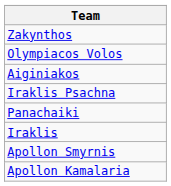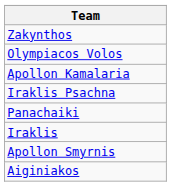(43, 74) Aiginiakos -> (69, 74) Apollon Kamalaria
(69, 171) Apollon Kamalaria -> (43, 171) Aiginiakos
